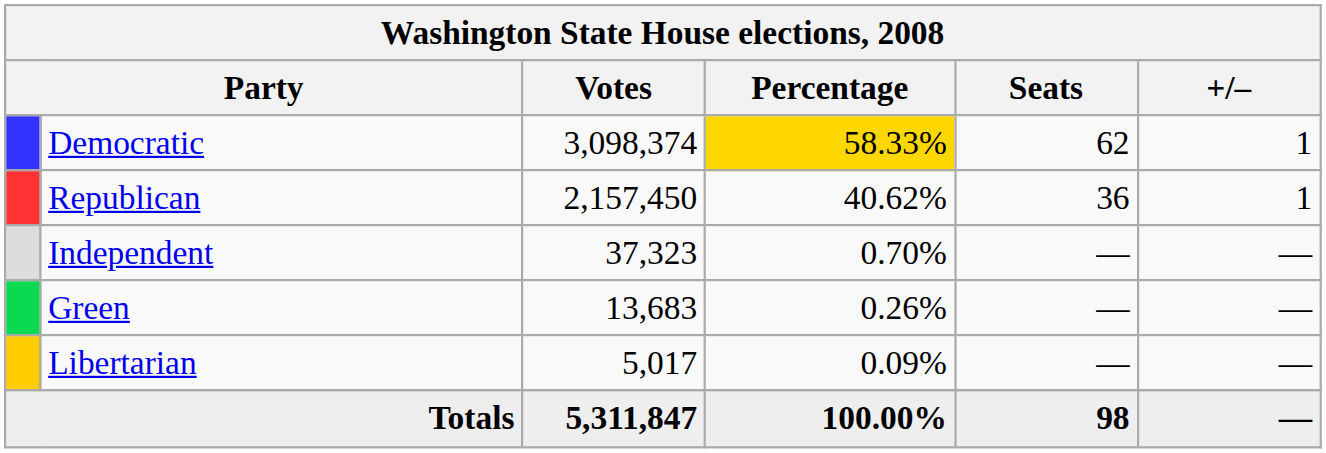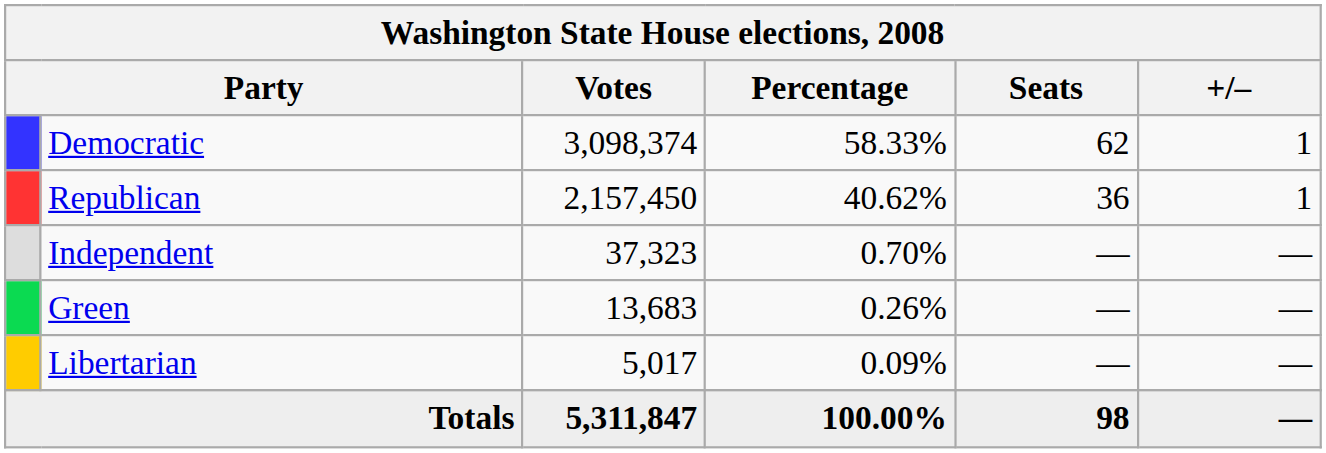(895, 142) gold background -> (895, 142) no background
